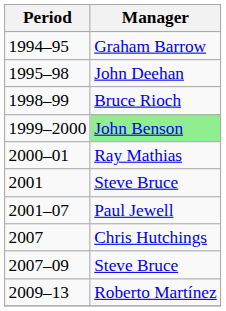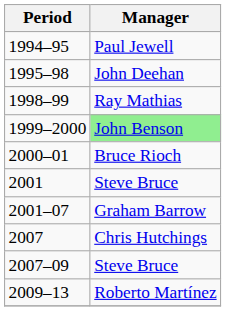(150, 45) Graham Barrow -> (134, 45) Paul Jewell
(138, 100) Bruce Rioch -> (138, 100) Ray Mathias
(138, 155) Ray Mathias -> (138, 155) Bruce Rioch
(134, 210) Paul Jewell -> (150, 210) Graham Barrow
